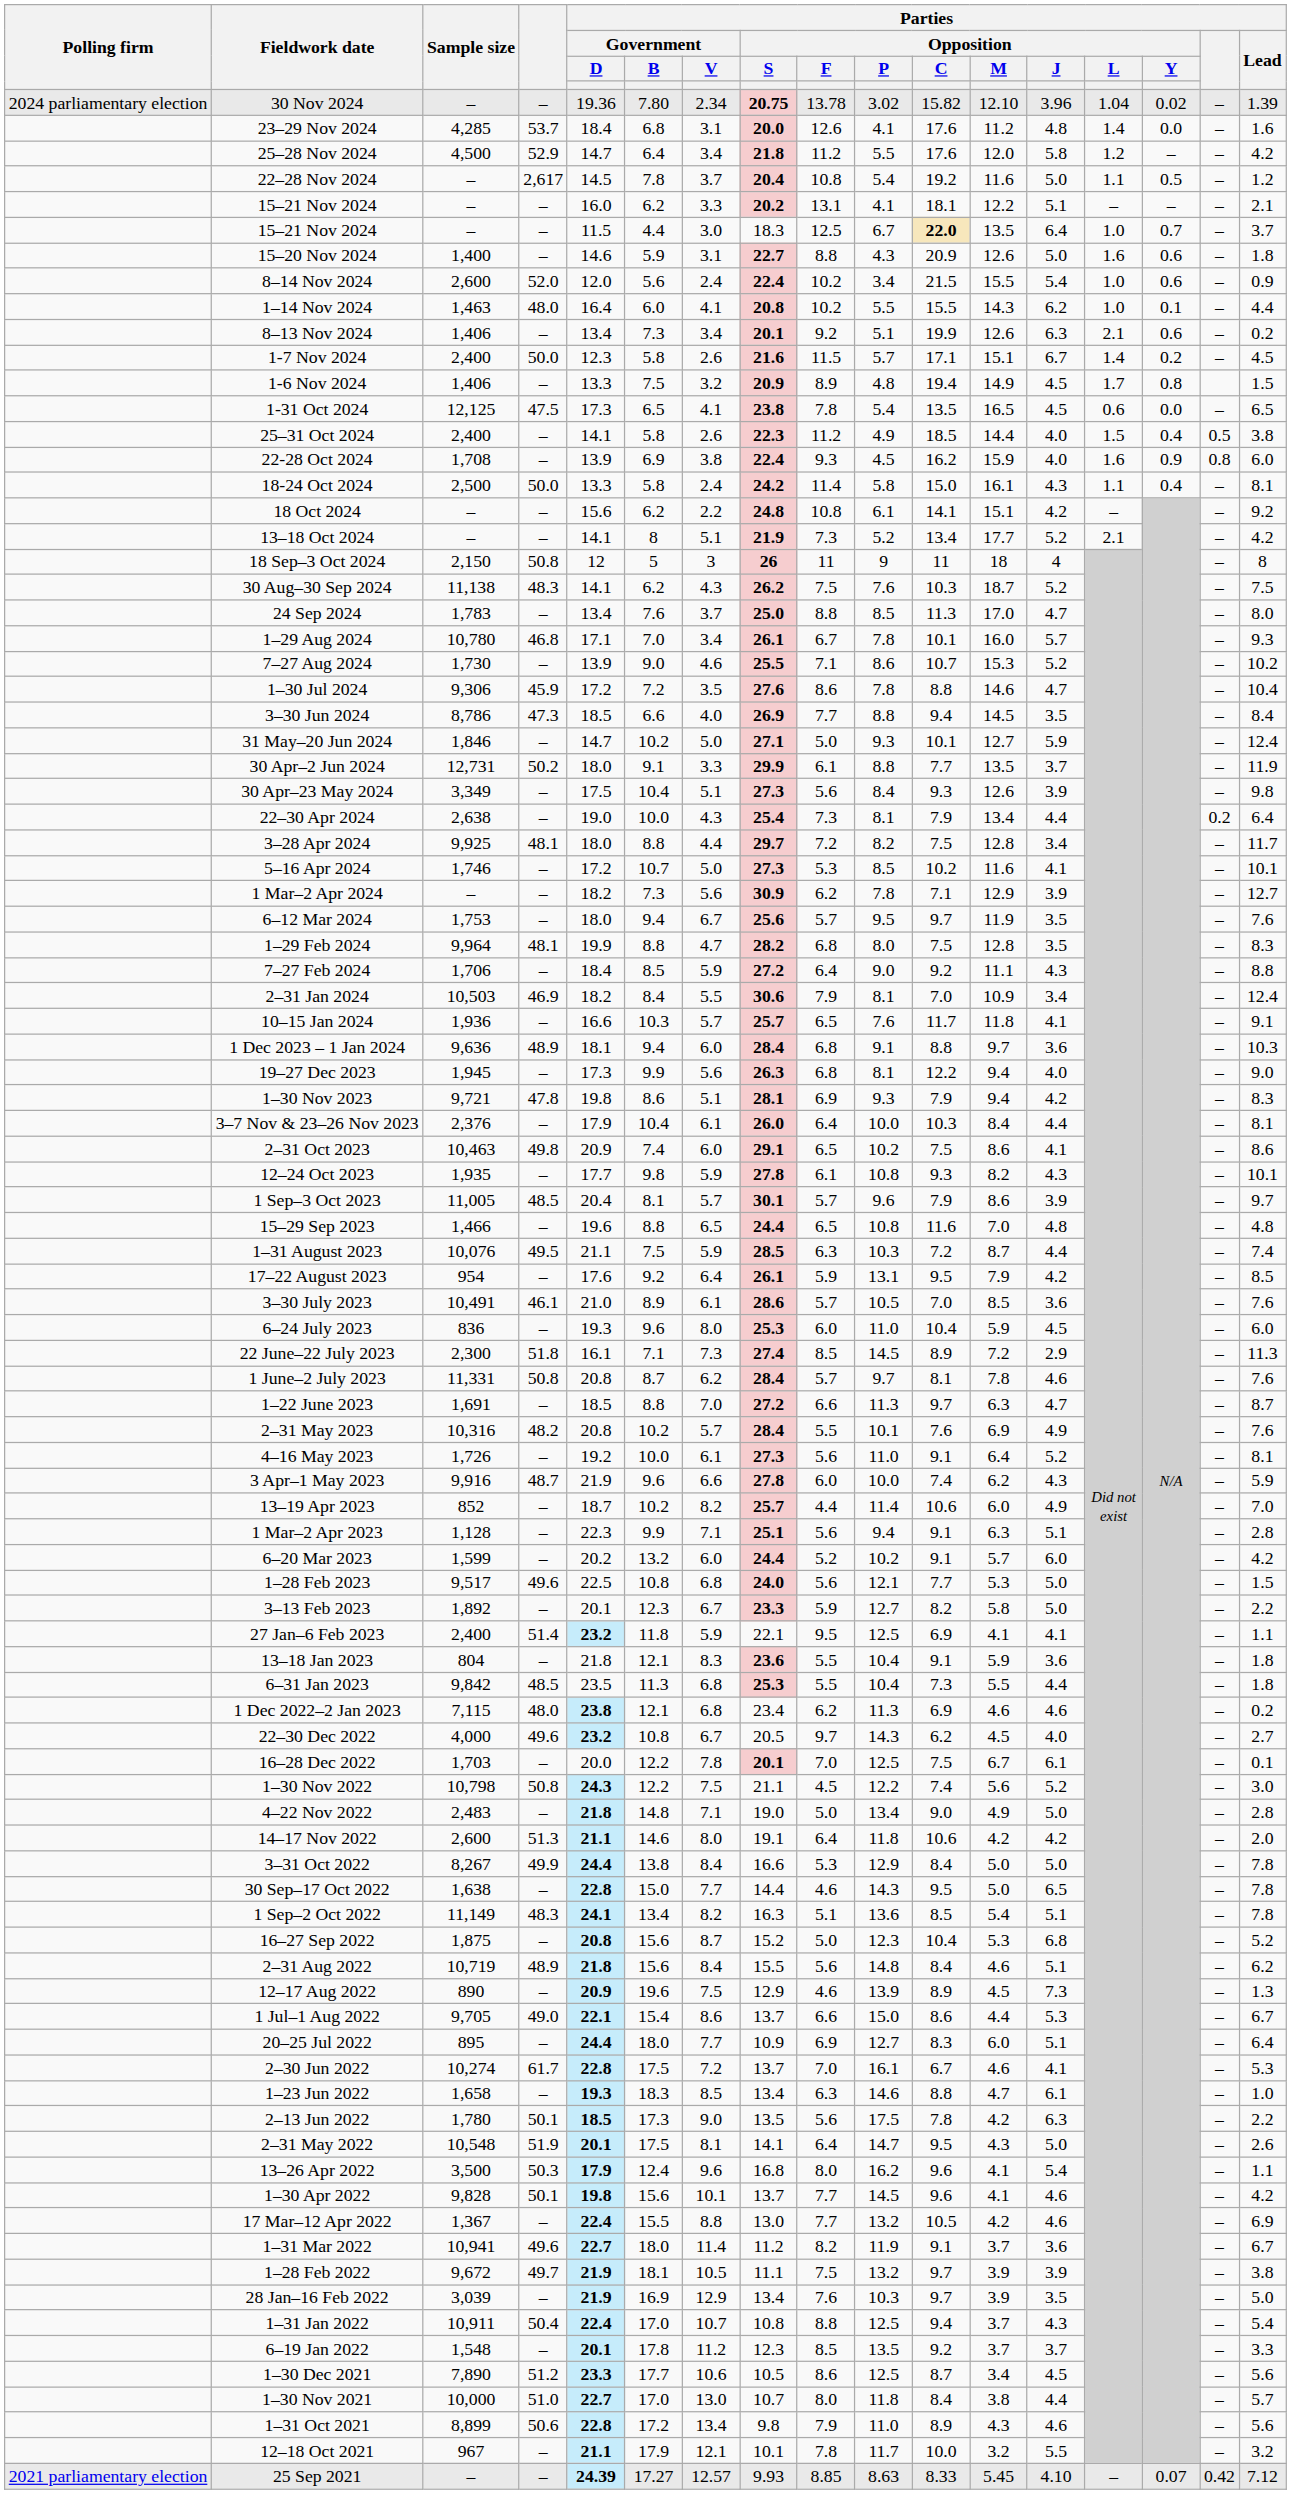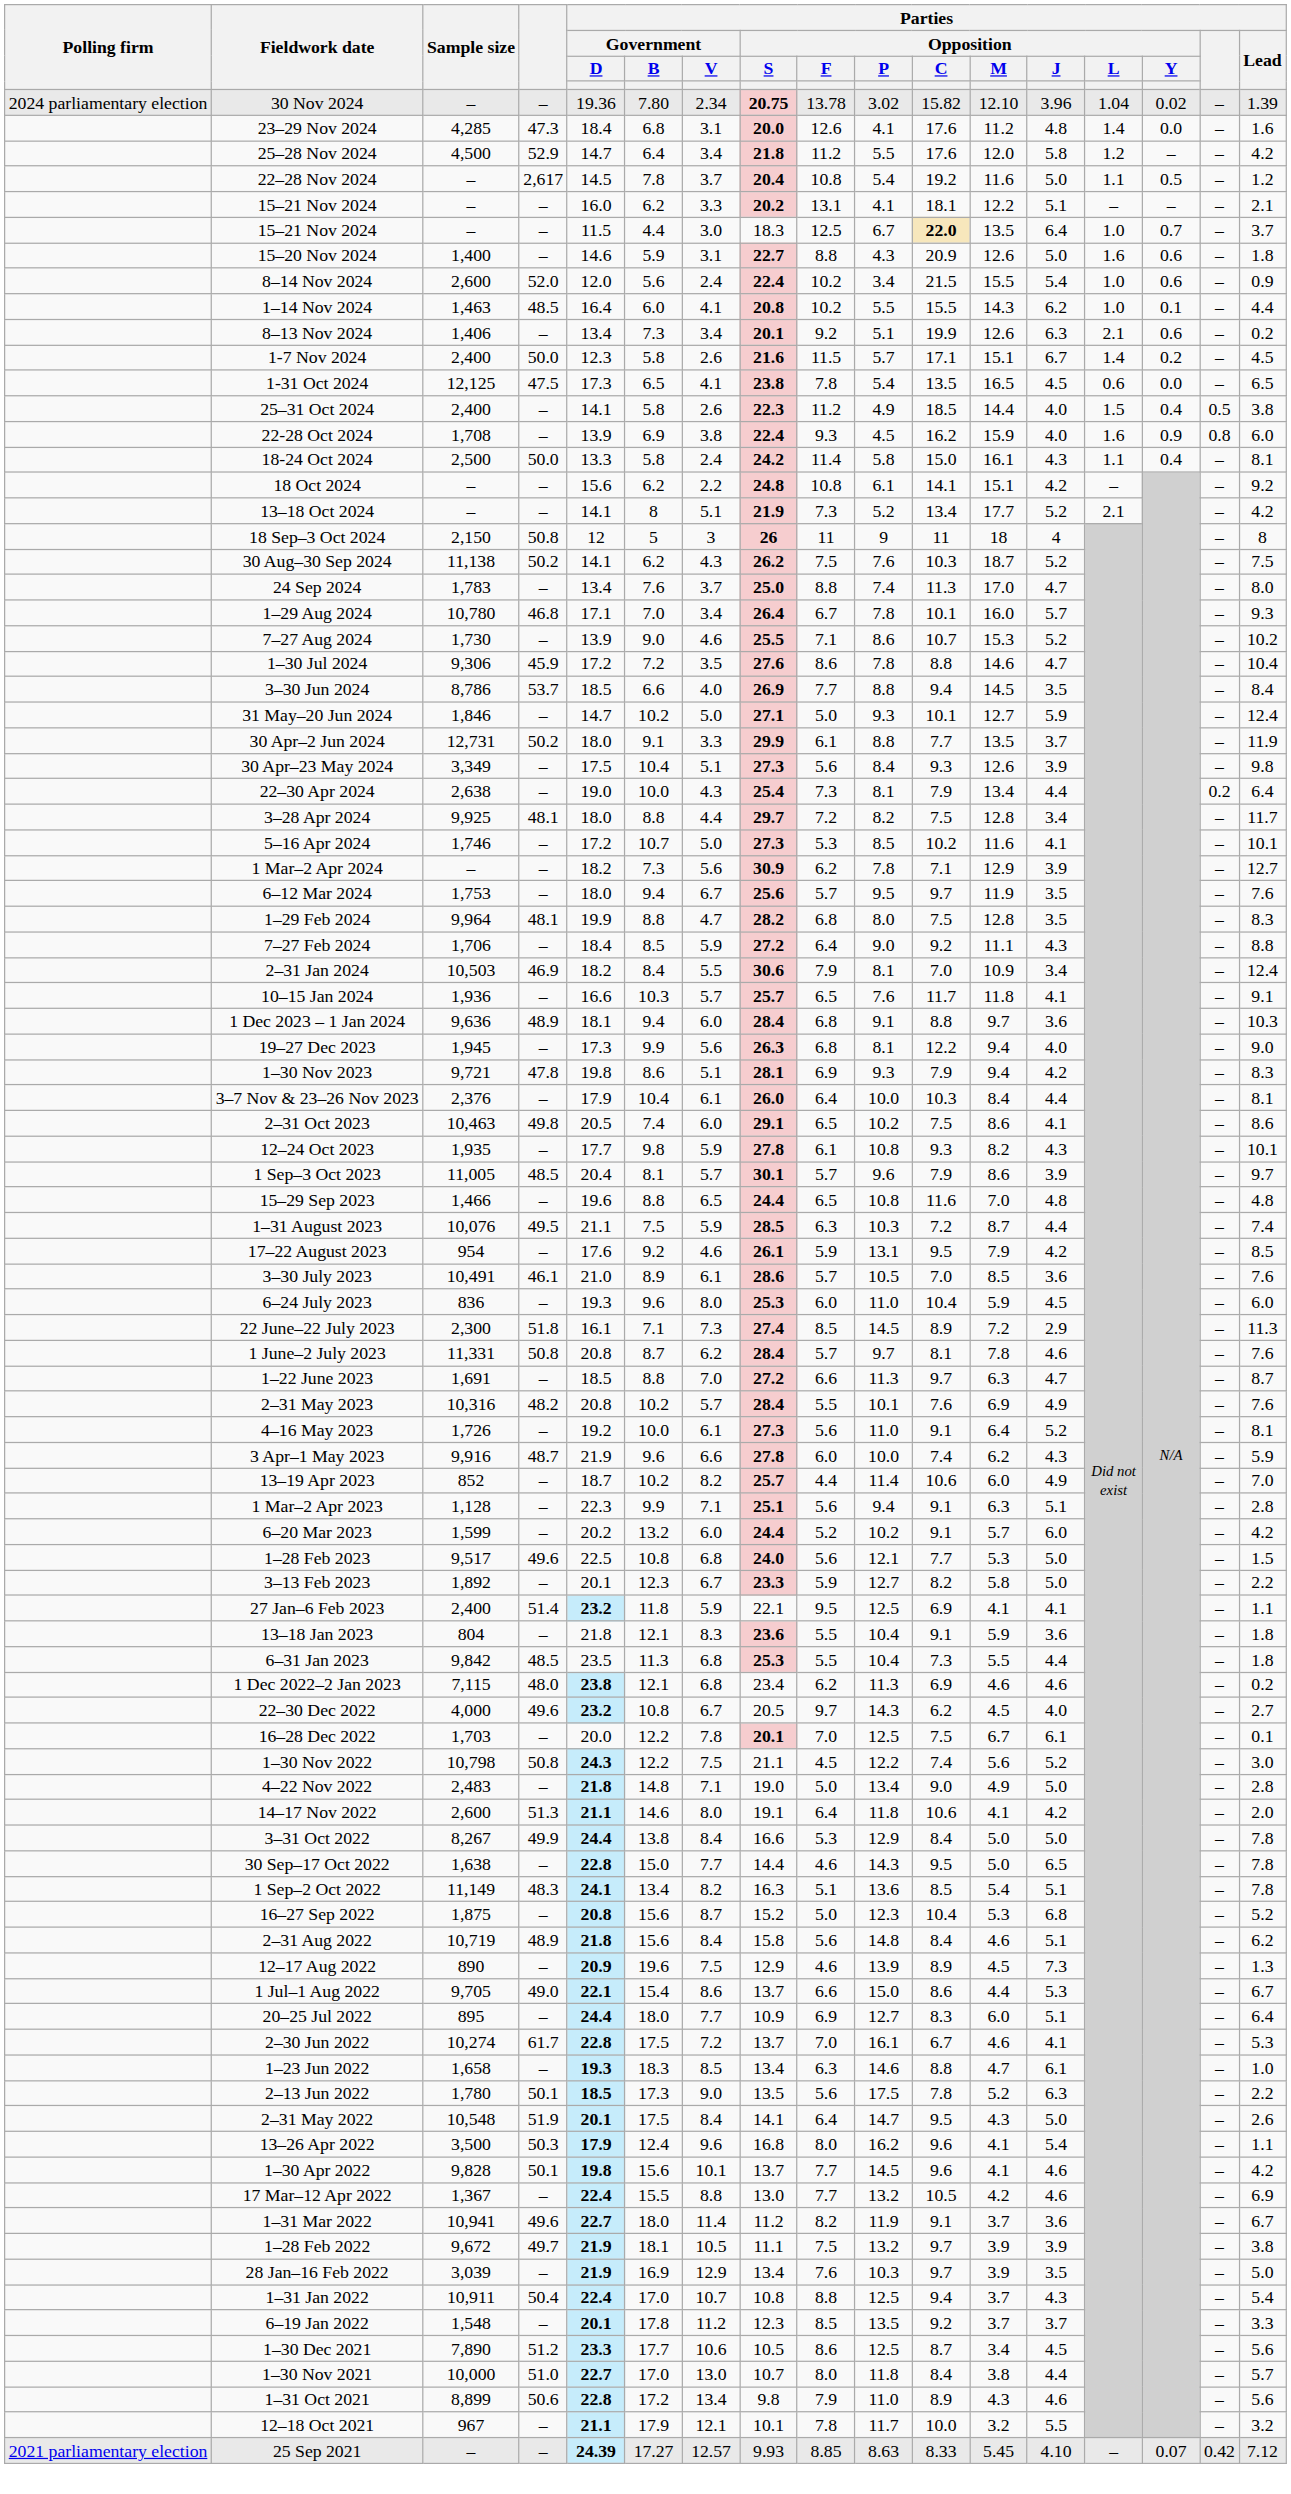(543, 128) 53.7 -> (543, 128) 47.3
(543, 307) 48.0 -> (543, 307) 48.5
- row: (317, 383)
(543, 588) 48.3 -> (543, 562) 50.2
(884, 613) 8.5 -> (884, 588) 7.4
(769, 639) 26.1 -> (769, 613) 26.4
(543, 715) 47.3 -> (543, 690) 53.7
(596, 1149) 20.9 -> (596, 1124) 20.5
(711, 1277) 6.4 -> (711, 1251) 4.6
(999, 1838) 4.2 -> (999, 1813) 4.1
(769, 1966) 15.5 -> (769, 1940) 15.8
(999, 2119) 4.2 -> (999, 2093) 5.2
(711, 2144) 8.1 -> (711, 2119) 8.4
